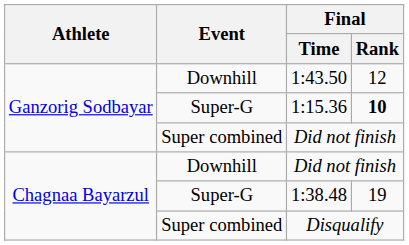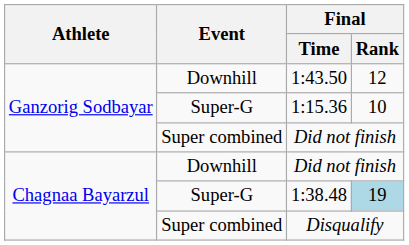(377, 107) bold -> (377, 107) normal
(377, 195) no background -> (377, 195) lightblue background
